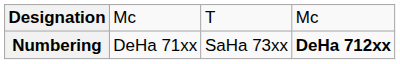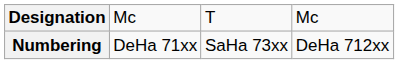(343, 44) bold -> (342, 44) normal
